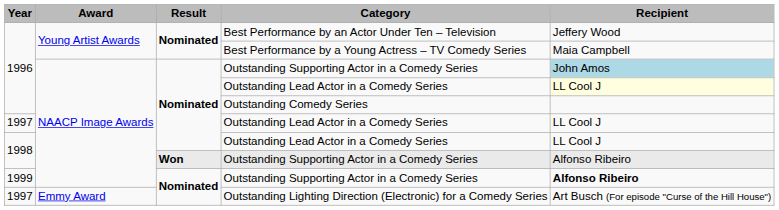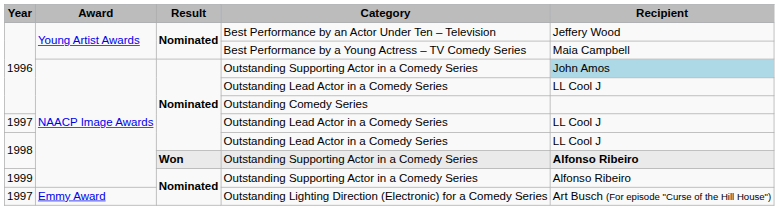(577, 86) lightyellow background -> (577, 86) no background
(592, 159) normal -> (596, 159) bold
(596, 178) bold -> (592, 178) normal
